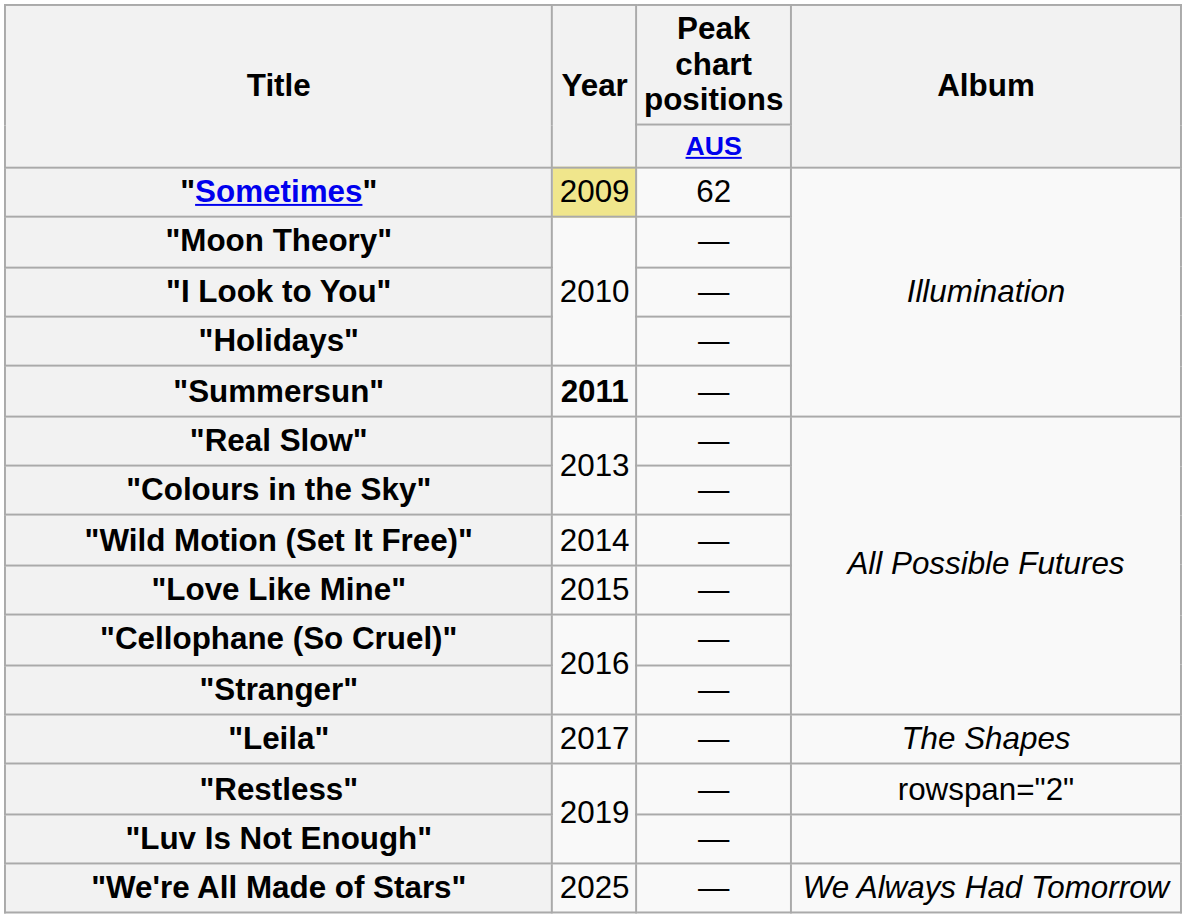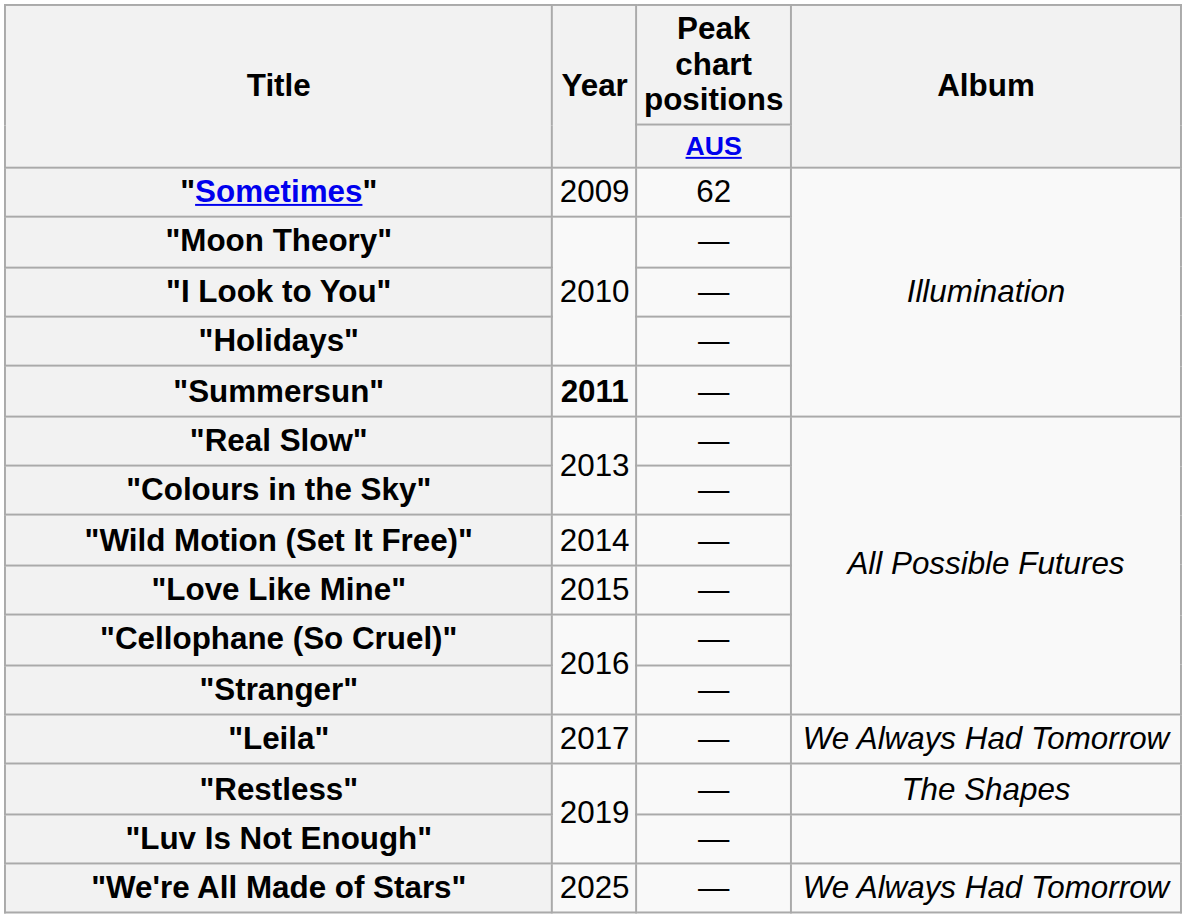(595, 191) khaki background -> (595, 191) no background
(986, 738) The Shapes -> (986, 738) We Always Had Tomorrow
(986, 788) rowspan="2" -> (986, 788) The Shapes
